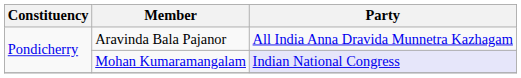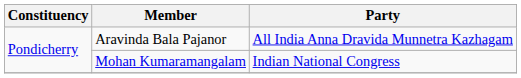(326, 61) lavender background -> (326, 61) no background
